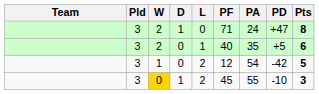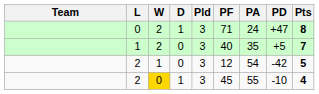columns swapped: (137, 13) <-> (202, 13)
(303, 47) 6 -> (303, 47) 7
(303, 81) 3 -> (303, 81) 4
